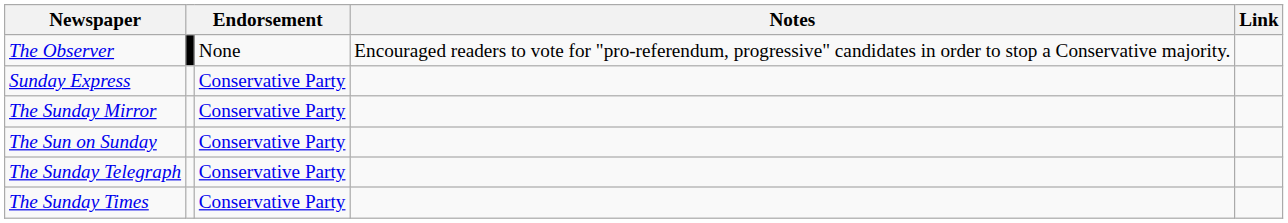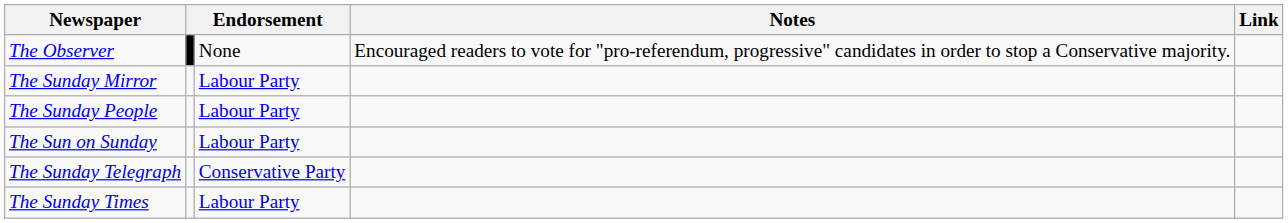- row: (70, 80)
(272, 111) Conservative Party -> (249, 80) Labour Party
+ row: (83, 111)
(272, 141) Conservative Party -> (249, 141) Labour Party
(272, 202) Conservative Party -> (249, 202) Labour Party
